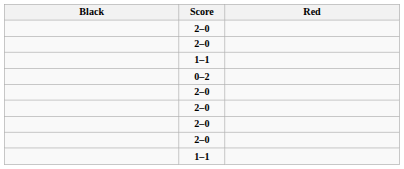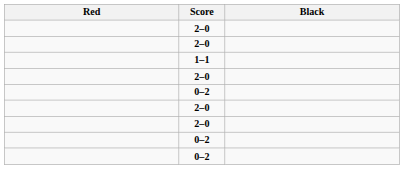columns swapped: (312, 12) <-> (92, 12)
(202, 76) 0–2 -> (202, 76) 2–0
(202, 92) 2–0 -> (202, 92) 0–2
(202, 140) 2–0 -> (202, 140) 0–2
(202, 156) 1–1 -> (202, 156) 0–2
